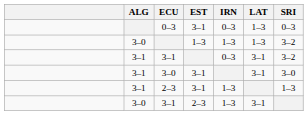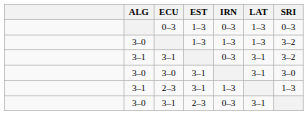(199, 27) 3–1 -> (199, 27) 1–3
(139, 73) 3–1 -> (139, 73) 3–0
(229, 103) 1–3 -> (229, 103) 0–3
